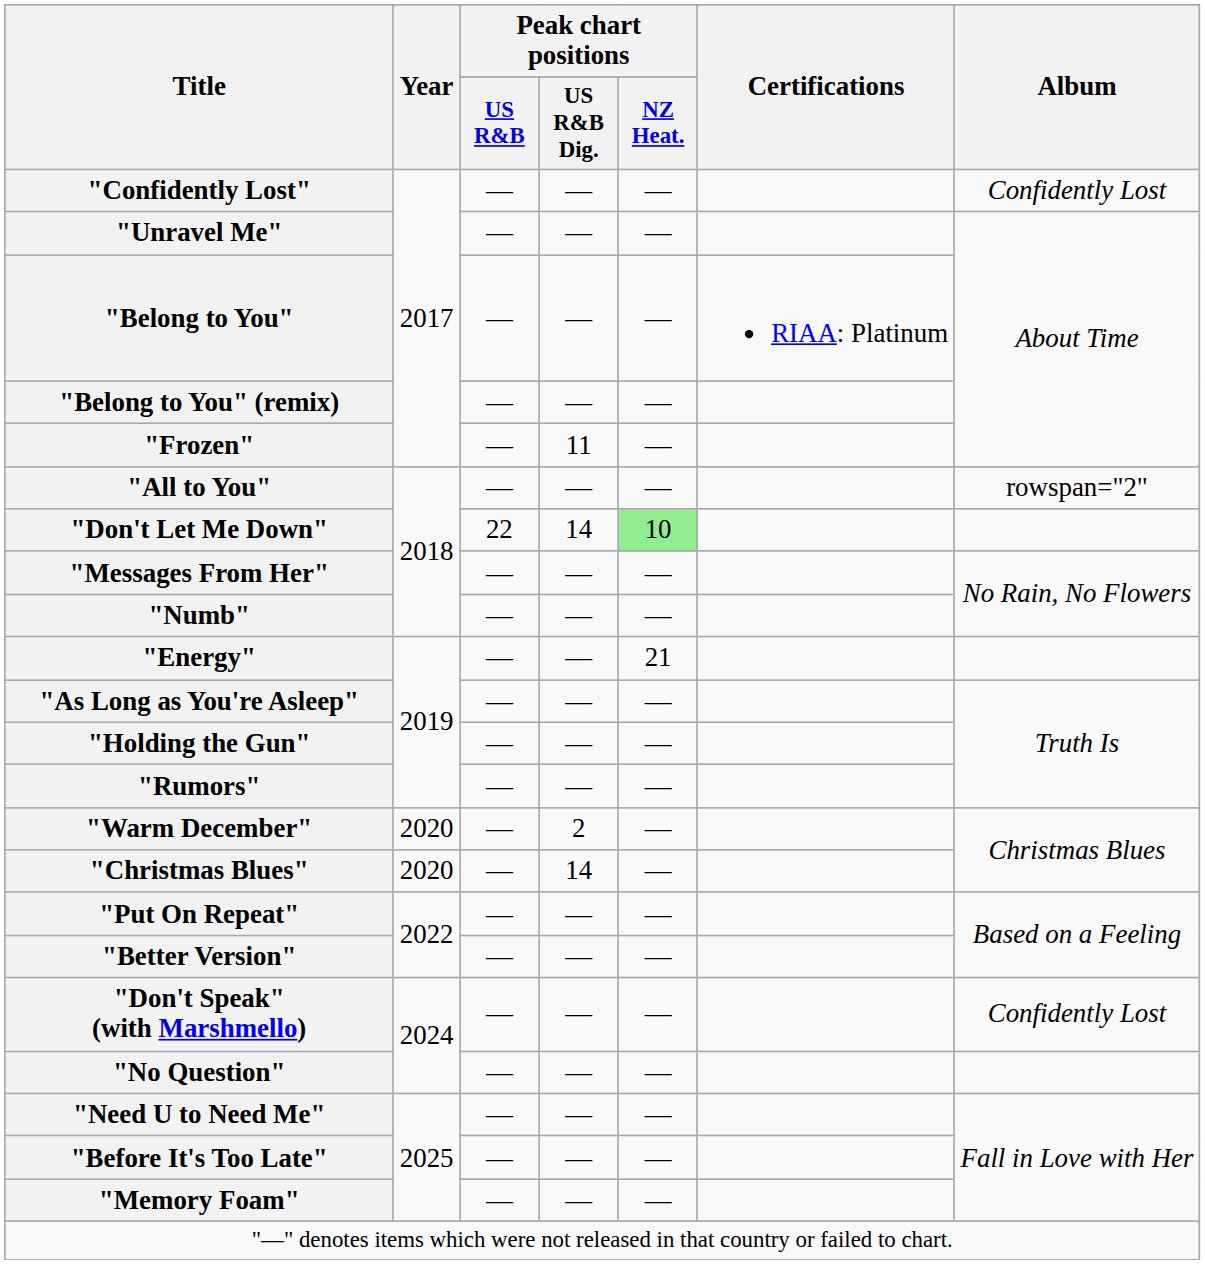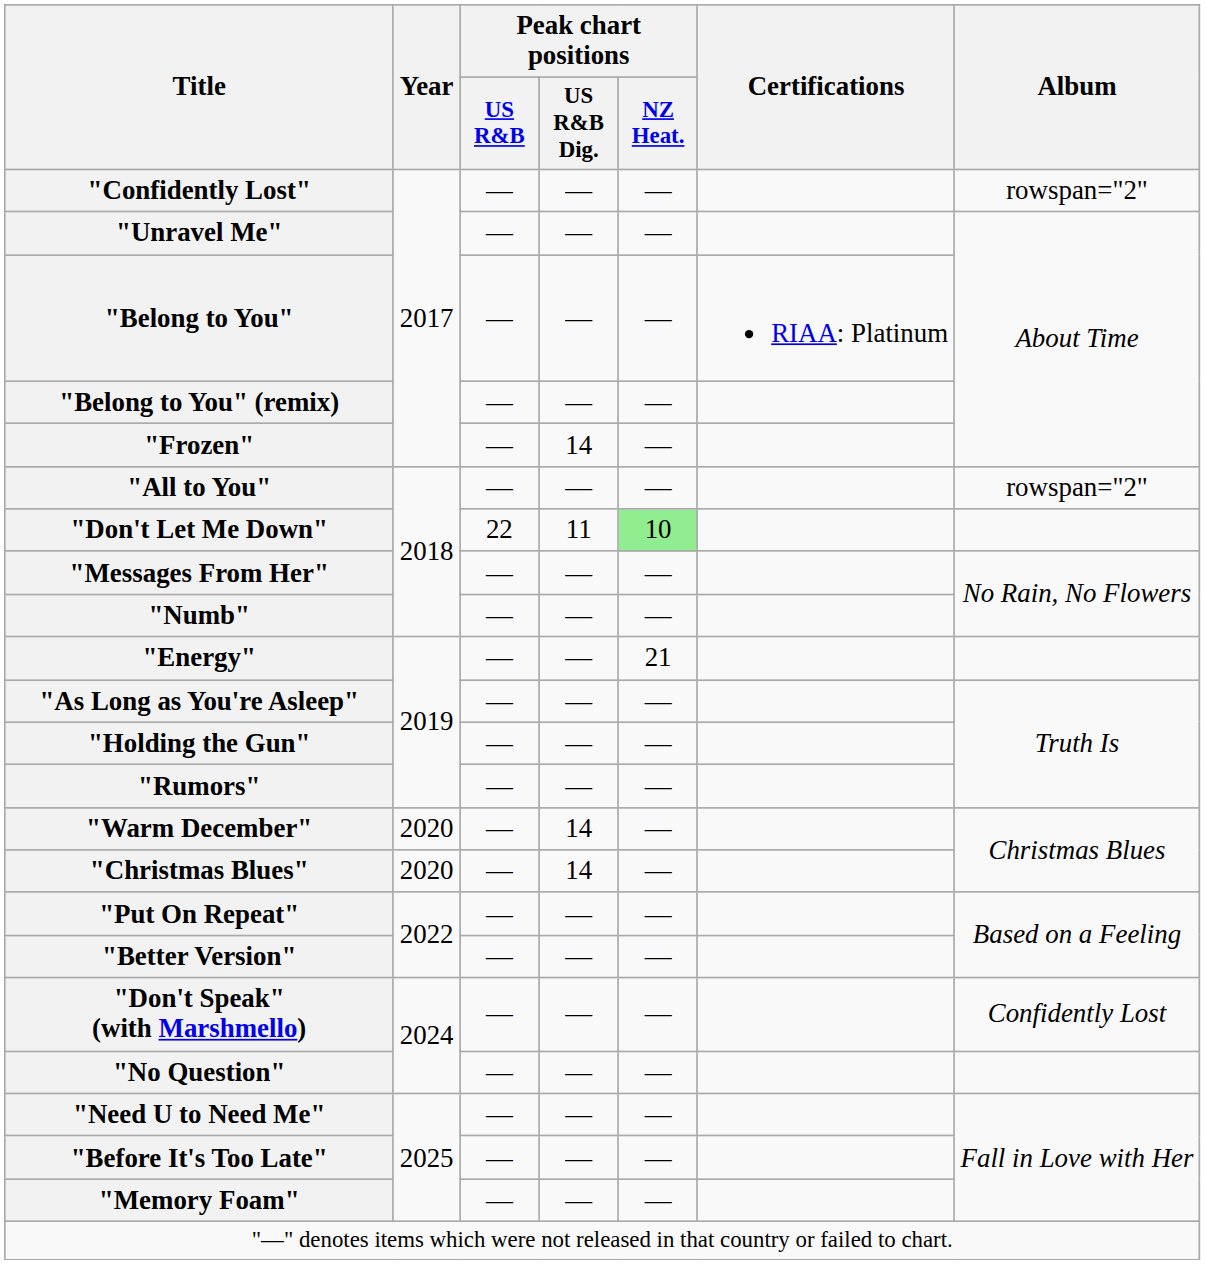(1077, 190) Confidently Lost -> (1077, 190) rowspan="2"
(579, 444) 11 -> (579, 444) 14
(579, 529) 14 -> (579, 529) 11
(579, 828) 2 -> (579, 828) 14
